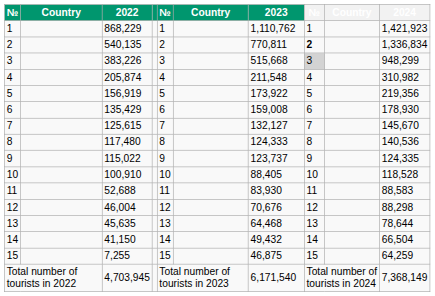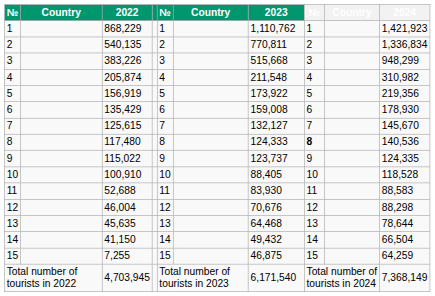(309, 45) bold -> (309, 45) normal
(309, 61) lightgrey background -> (309, 61) no background
(309, 142) normal -> (309, 142) bold
